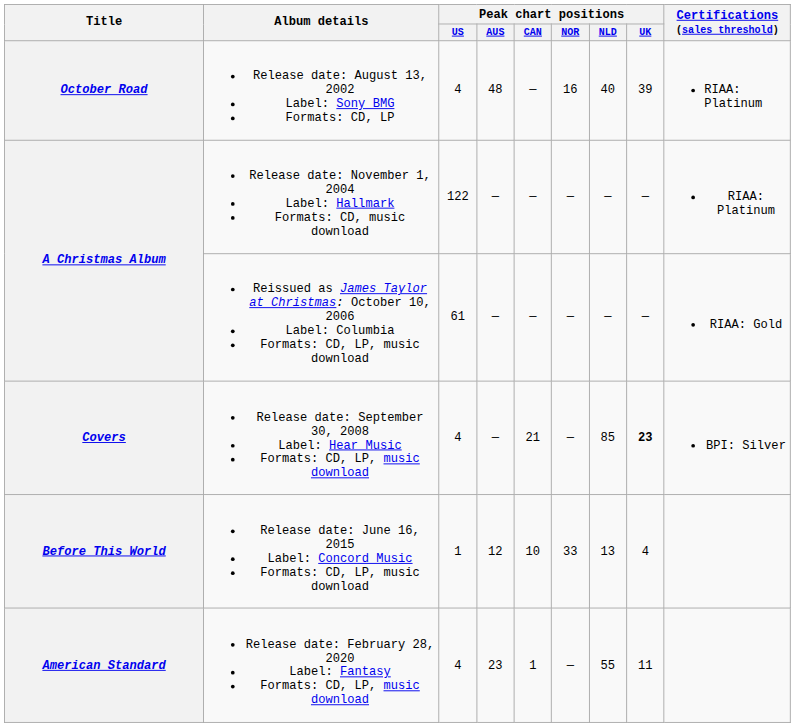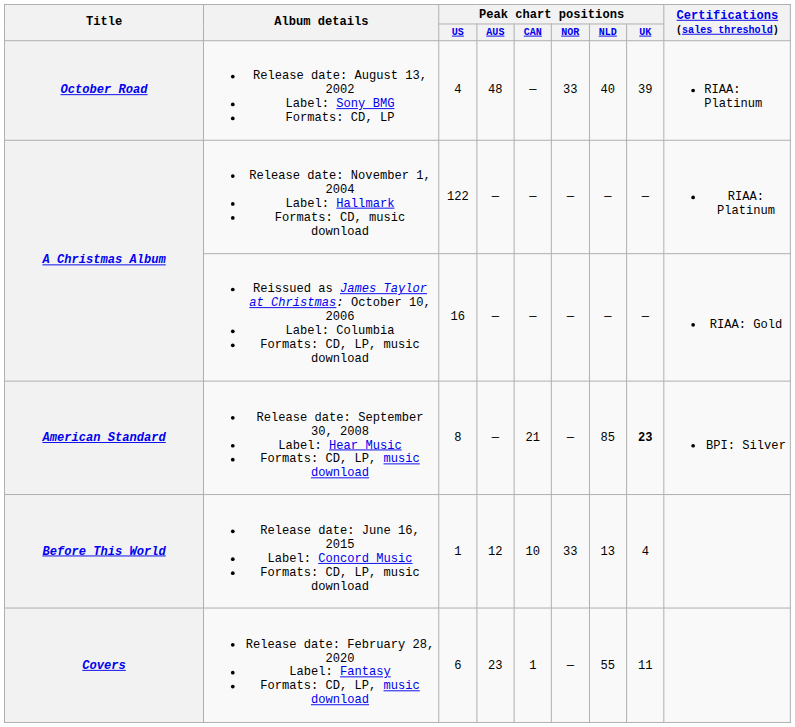(570, 90) 16 -> (570, 90) 33
(458, 317) 61 -> (458, 317) 16
(104, 438) Covers -> (104, 438) American Standard
(458, 438) 4 -> (458, 438) 8
(104, 665) American Standard -> (104, 665) Covers
(458, 665) 4 -> (458, 665) 6
